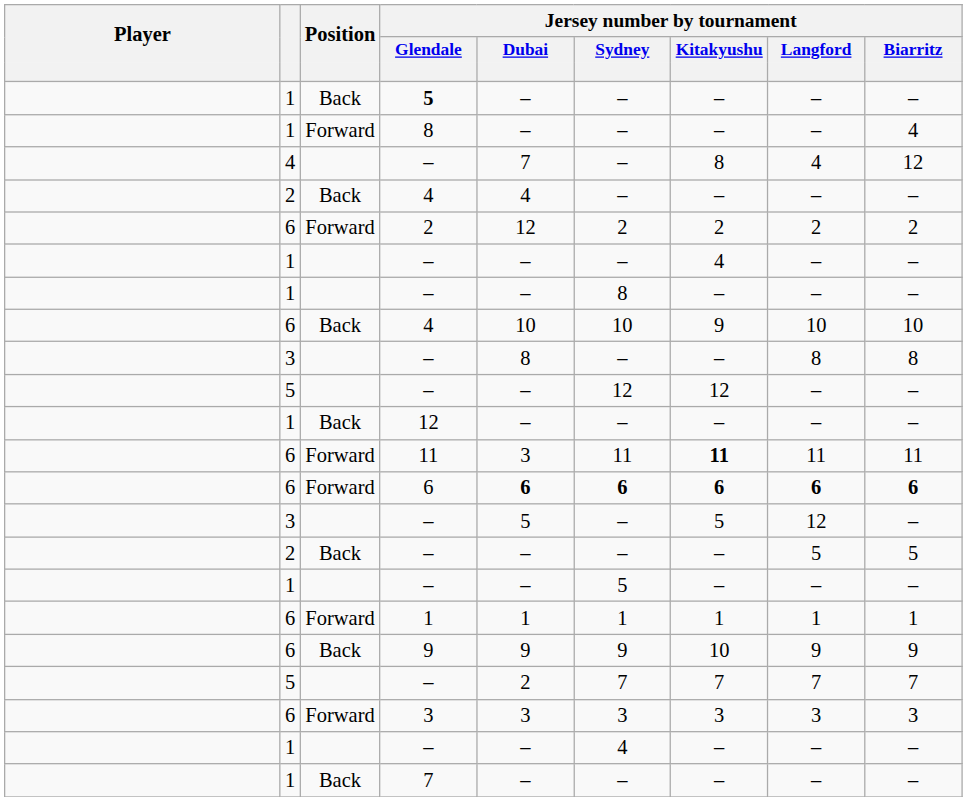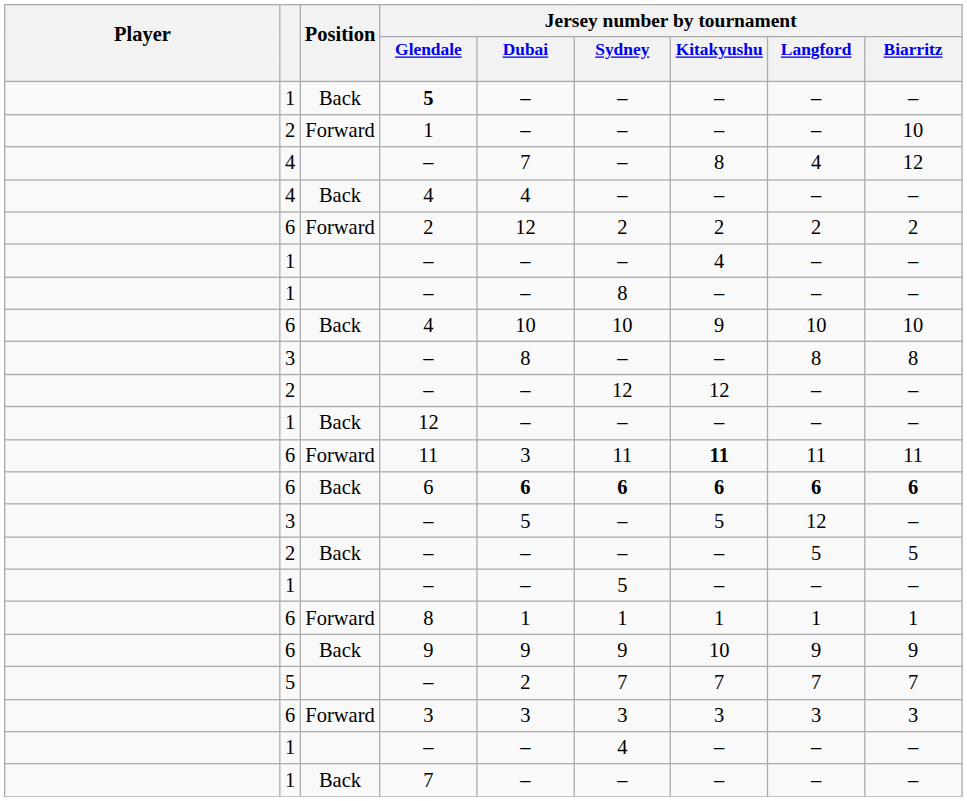(290, 130) 1 -> (290, 130) 2
(428, 130) 8 -> (428, 130) 1
(913, 130) 4 -> (913, 130) 10
(290, 195) 2 -> (290, 195) 4
(290, 390) 5 -> (290, 390) 2
(340, 487) Forward -> (340, 487) Back
(428, 617) 1 -> (428, 617) 8
